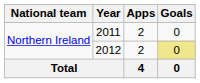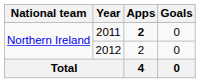(141, 31) normal -> (141, 31) bold
(177, 50) khaki background -> (177, 50) no background
